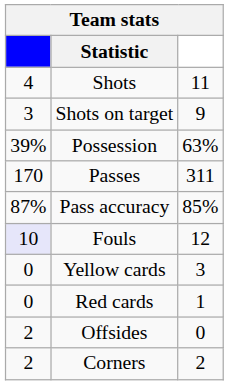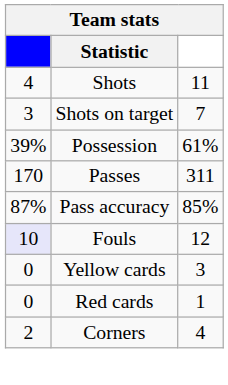(200, 113) 9 -> (200, 113) 7
(200, 144) 63% -> (200, 144) 61%
- row: (114, 332)
(200, 363) 2 -> (200, 332) 4
